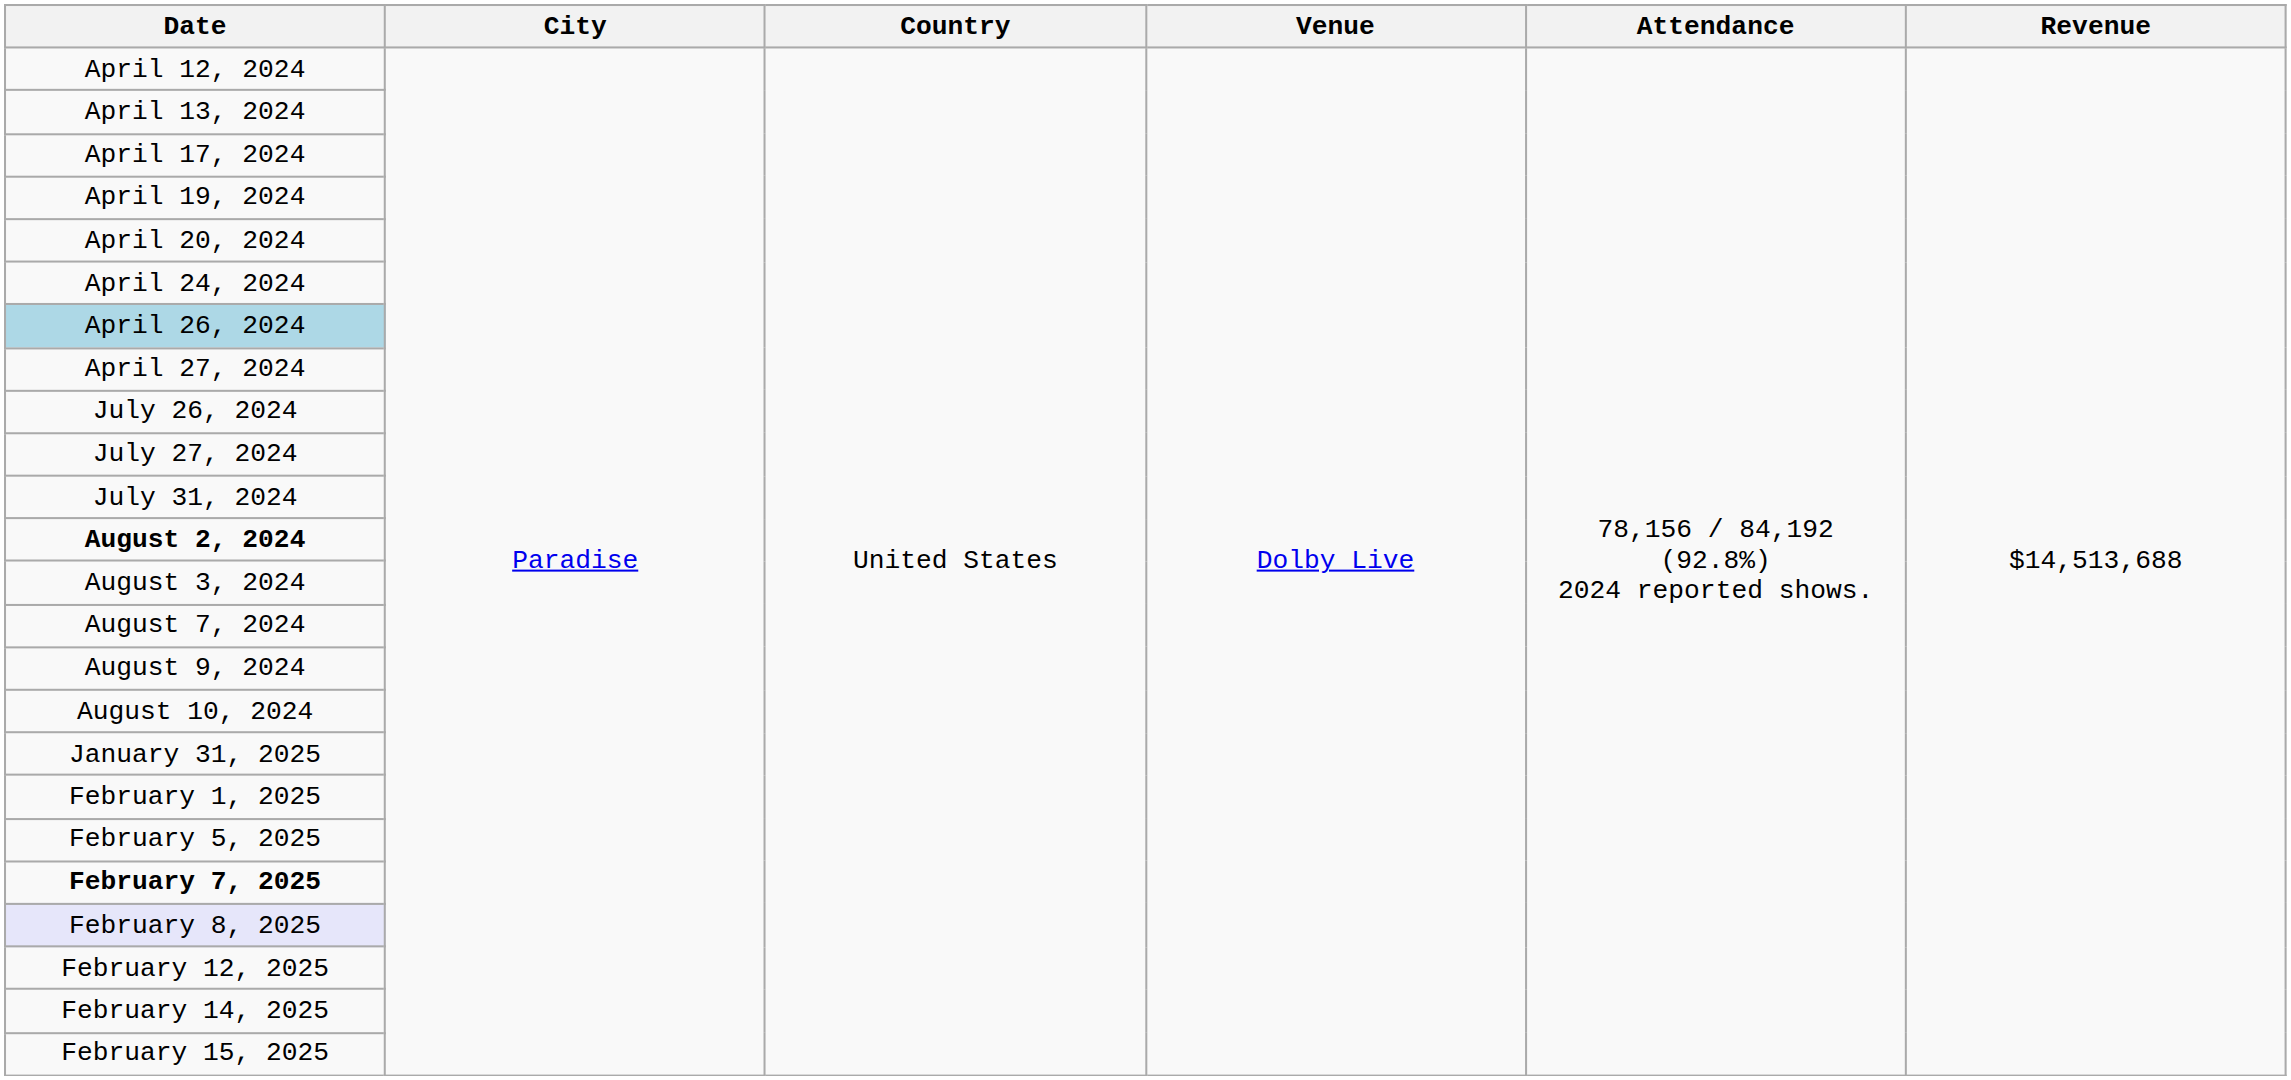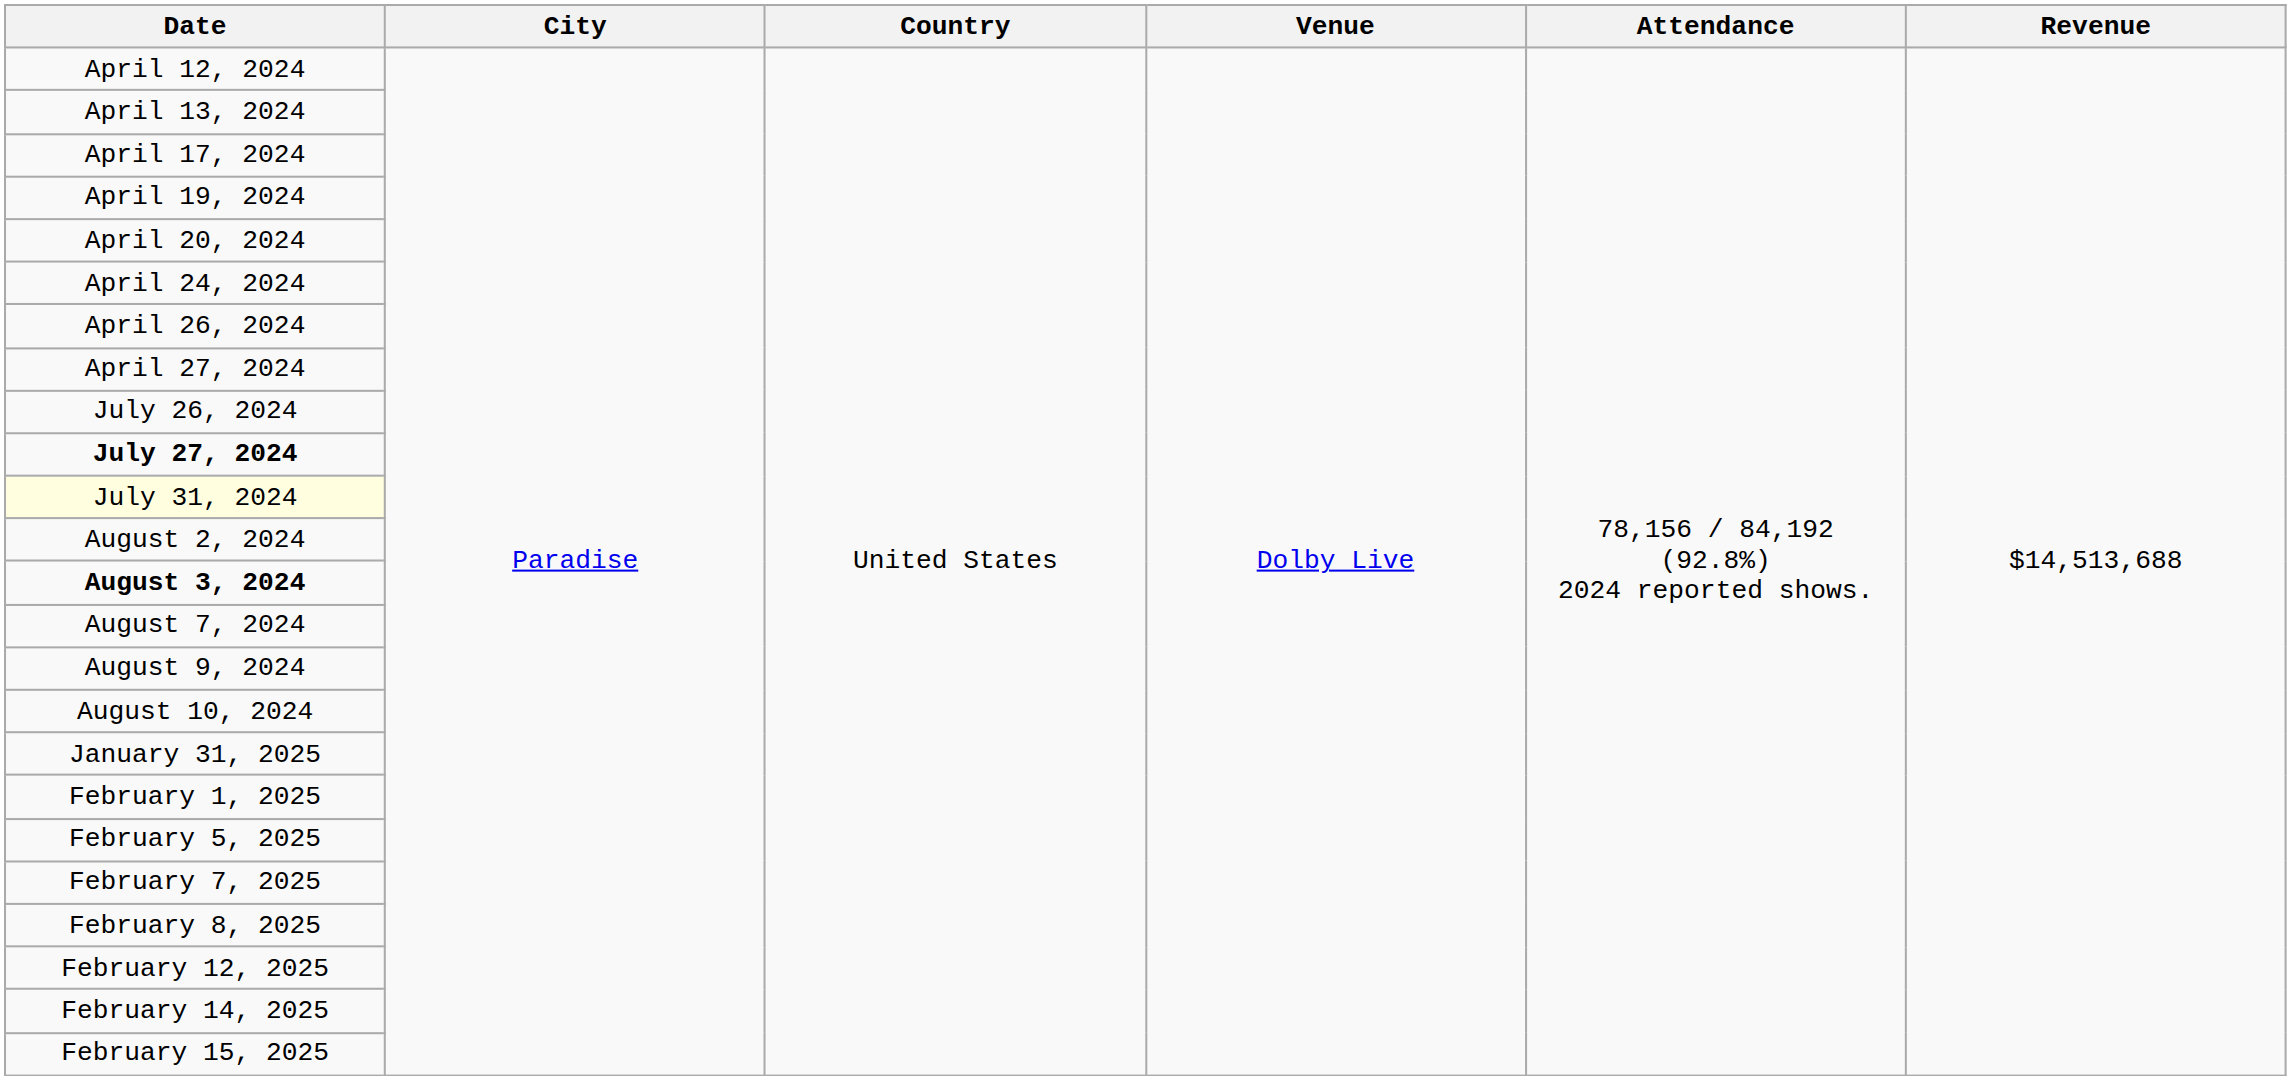(195, 326) lightblue background -> (195, 326) no background
(195, 454) normal -> (195, 454) bold
(195, 497) no background -> (195, 497) lightyellow background
(195, 540) bold -> (195, 540) normal
(195, 583) normal -> (195, 583) bold
(195, 882) bold -> (195, 882) normal
(195, 925) lavender background -> (195, 925) no background
